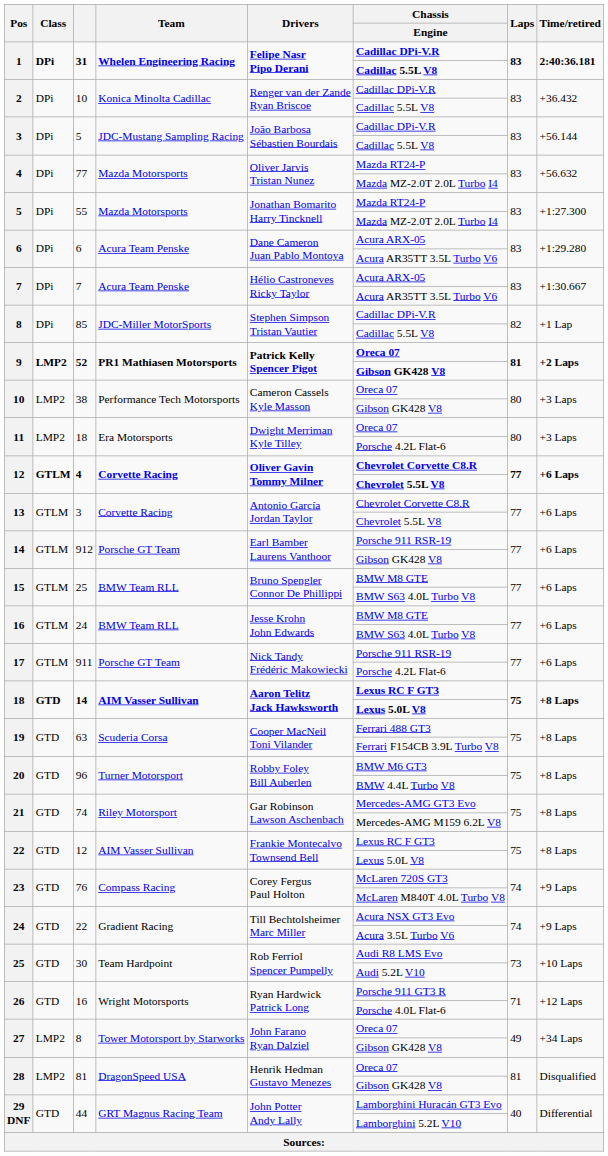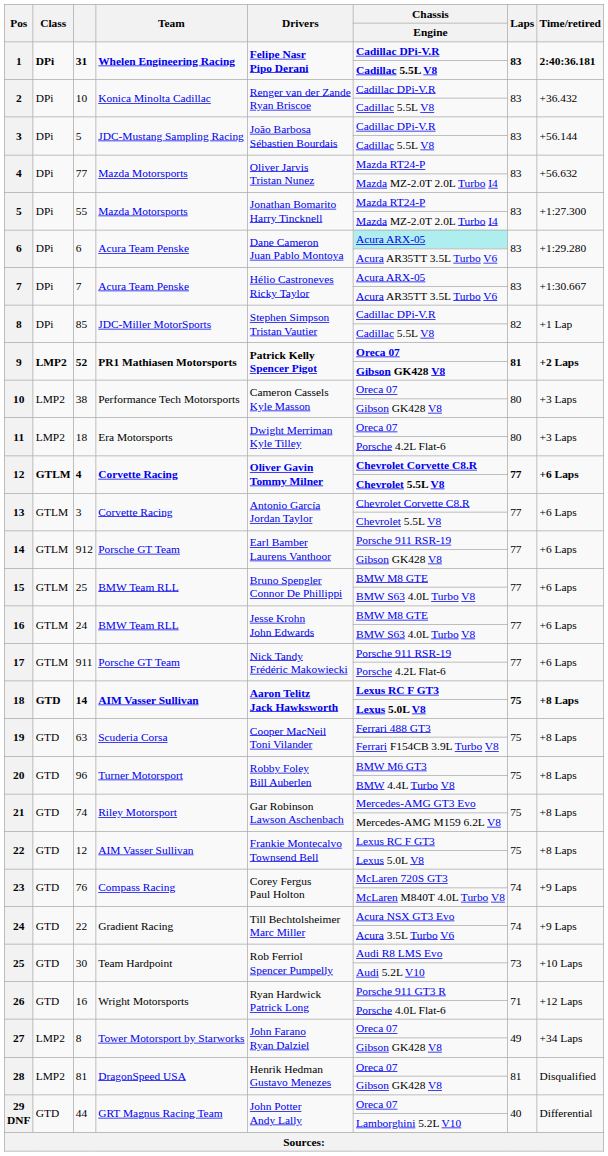(391, 239) no background -> (391, 239) paleturquoise background
(429, 1104) Lamborghini Huracán GT3 Evo -> (377, 1104) Oreca 07
